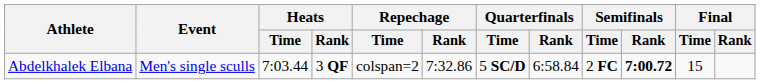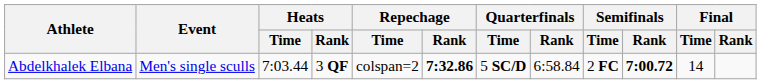(449, 66) normal -> (450, 66) bold
(695, 66) 15 -> (696, 66) 14
